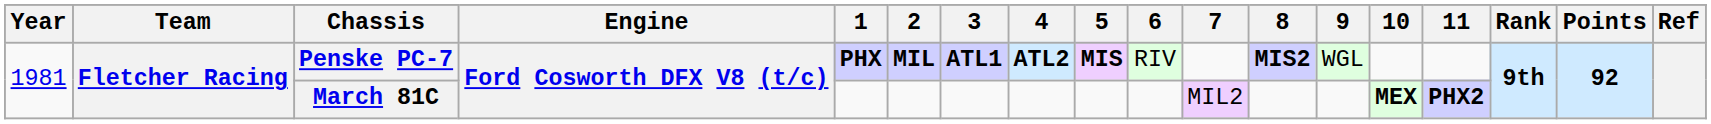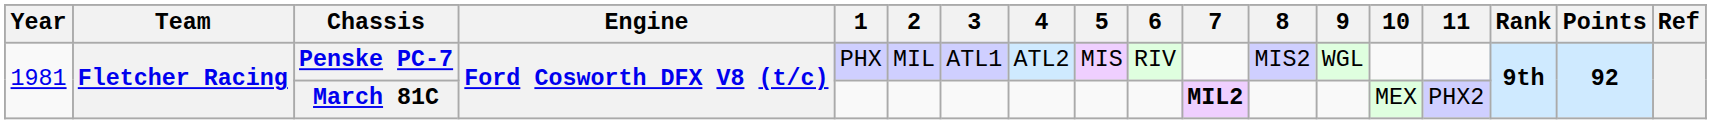(861, 62) bold -> (861, 62) normal
(914, 62) bold -> (914, 62) normal
(974, 62) bold -> (974, 62) normal
(1041, 62) bold -> (1041, 62) normal
(1102, 62) bold -> (1102, 62) normal
(1282, 62) bold -> (1282, 62) normal
(1215, 99) normal -> (1215, 99) bold
(1396, 99) bold -> (1396, 99) normal
(1456, 99) bold -> (1456, 99) normal
